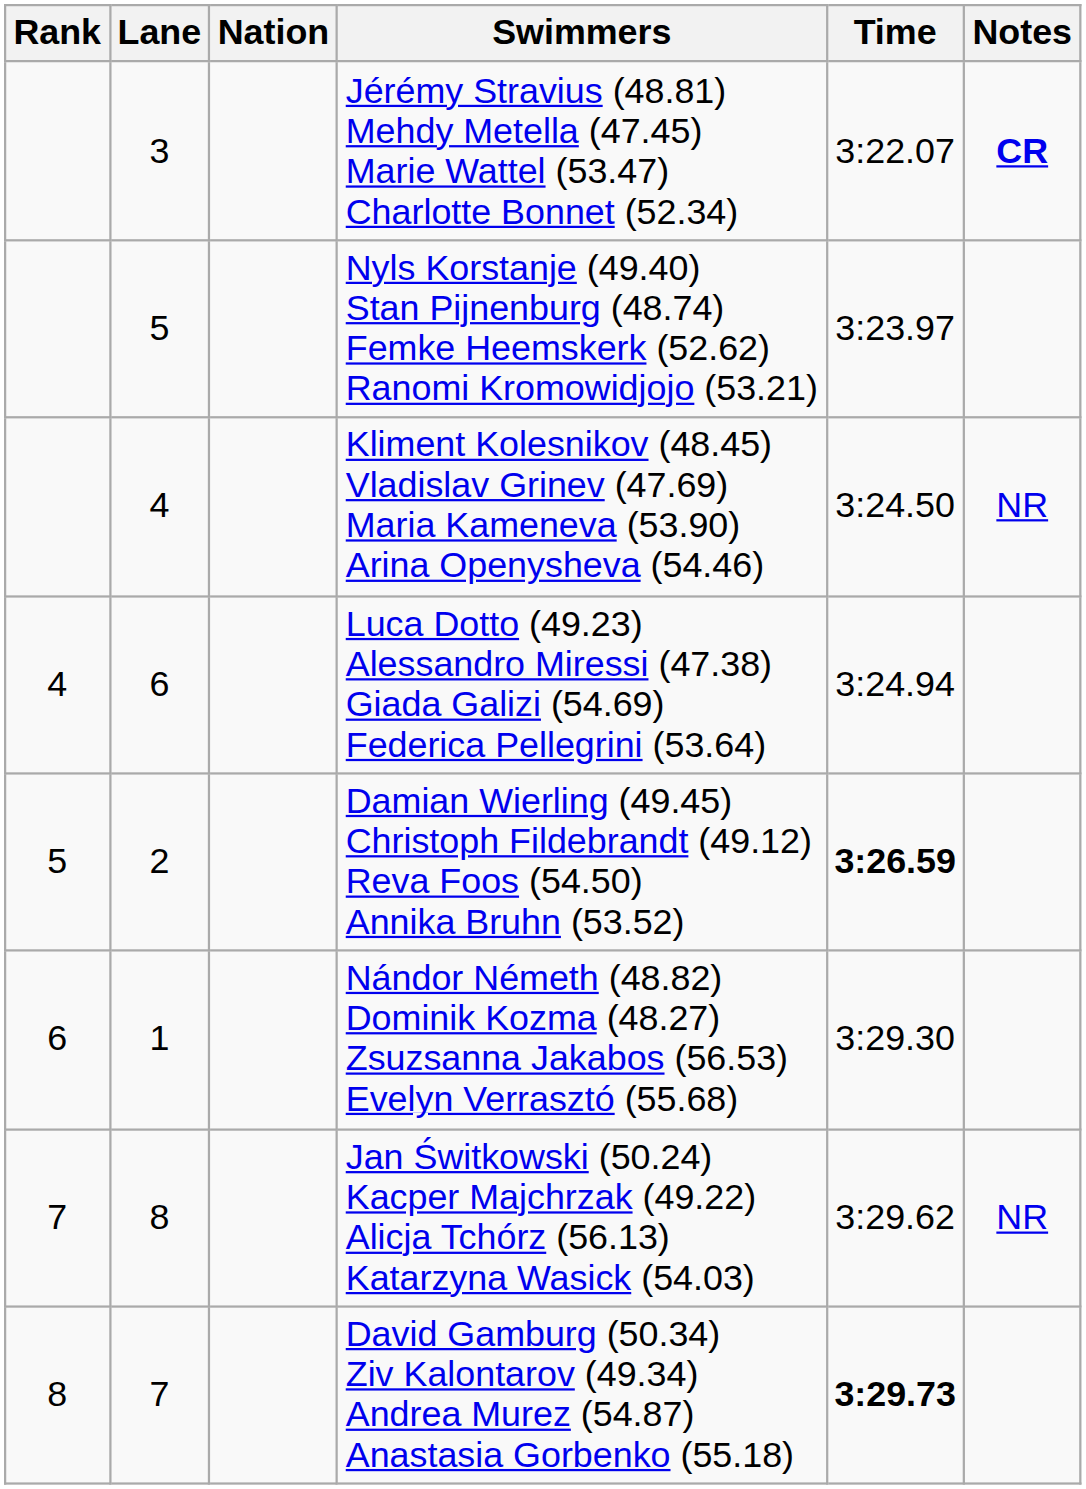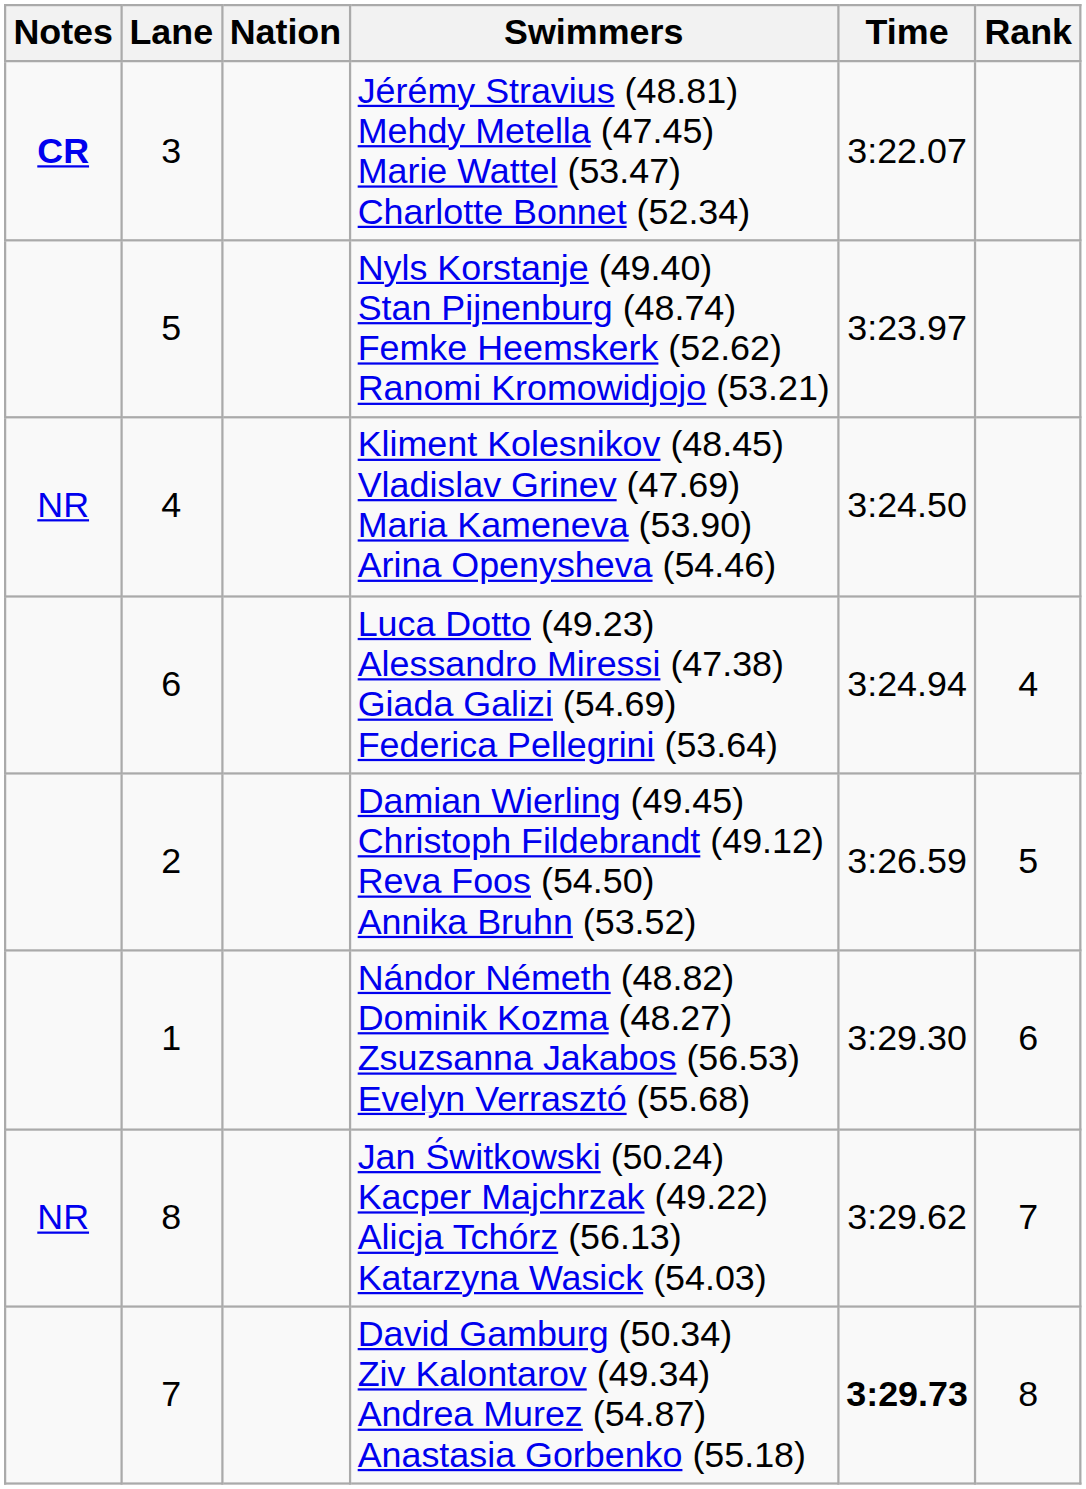columns swapped: (57, 32) <-> (1022, 32)
(895, 861) bold -> (907, 861) normal
